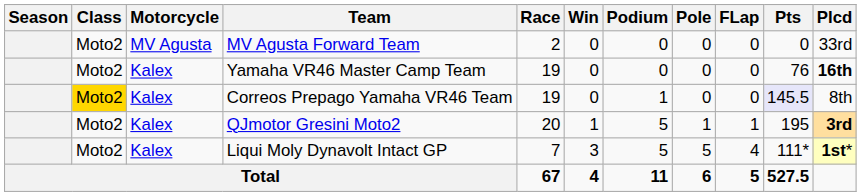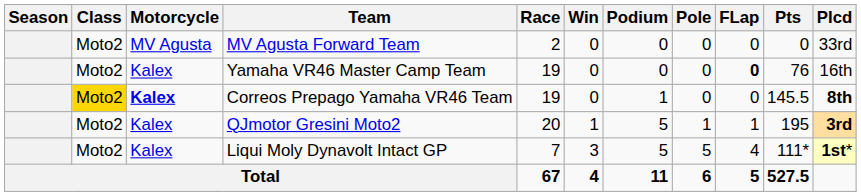(755, 71) normal -> (755, 71) bold
(835, 71) bold -> (836, 71) normal
(151, 97) normal -> (153, 97) bold
(788, 97) lavender background -> (788, 97) no background
(841, 97) normal -> (840, 97) bold
